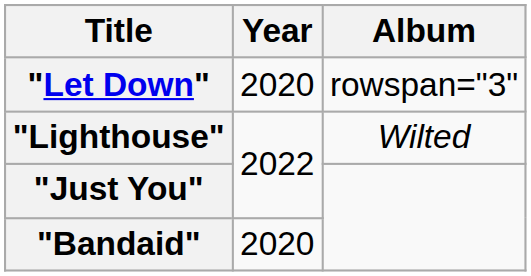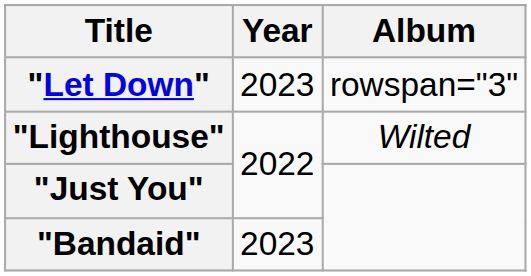(277, 84) 2020 -> (277, 84) 2023
(277, 243) 2020 -> (277, 243) 2023
